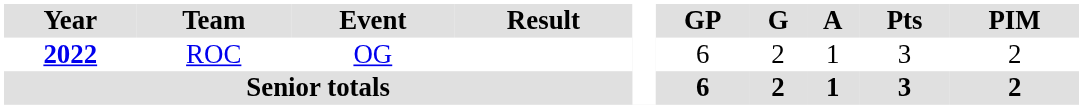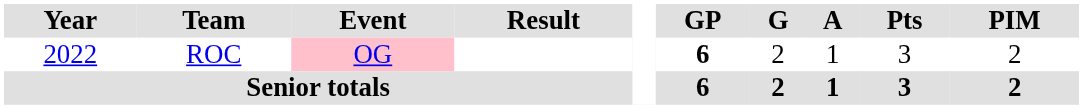(70, 54) bold -> (70, 54) normal
(373, 54) no background -> (373, 54) pink background
(703, 54) normal -> (703, 54) bold
